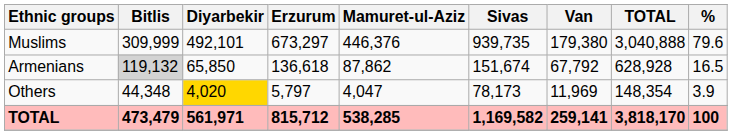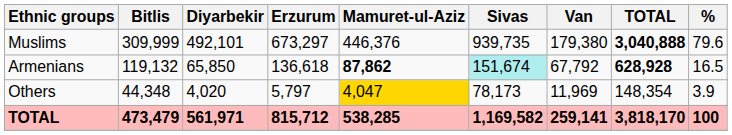(650, 42) normal -> (650, 42) bold
(150, 67) lightgrey background -> (150, 67) no background
(367, 67) normal -> (367, 67) bold
(501, 67) no background -> (501, 67) paleturquoise background
(643, 67) normal -> (643, 67) bold
(206, 92) gold background -> (206, 92) no background
(363, 92) no background -> (363, 92) gold background
